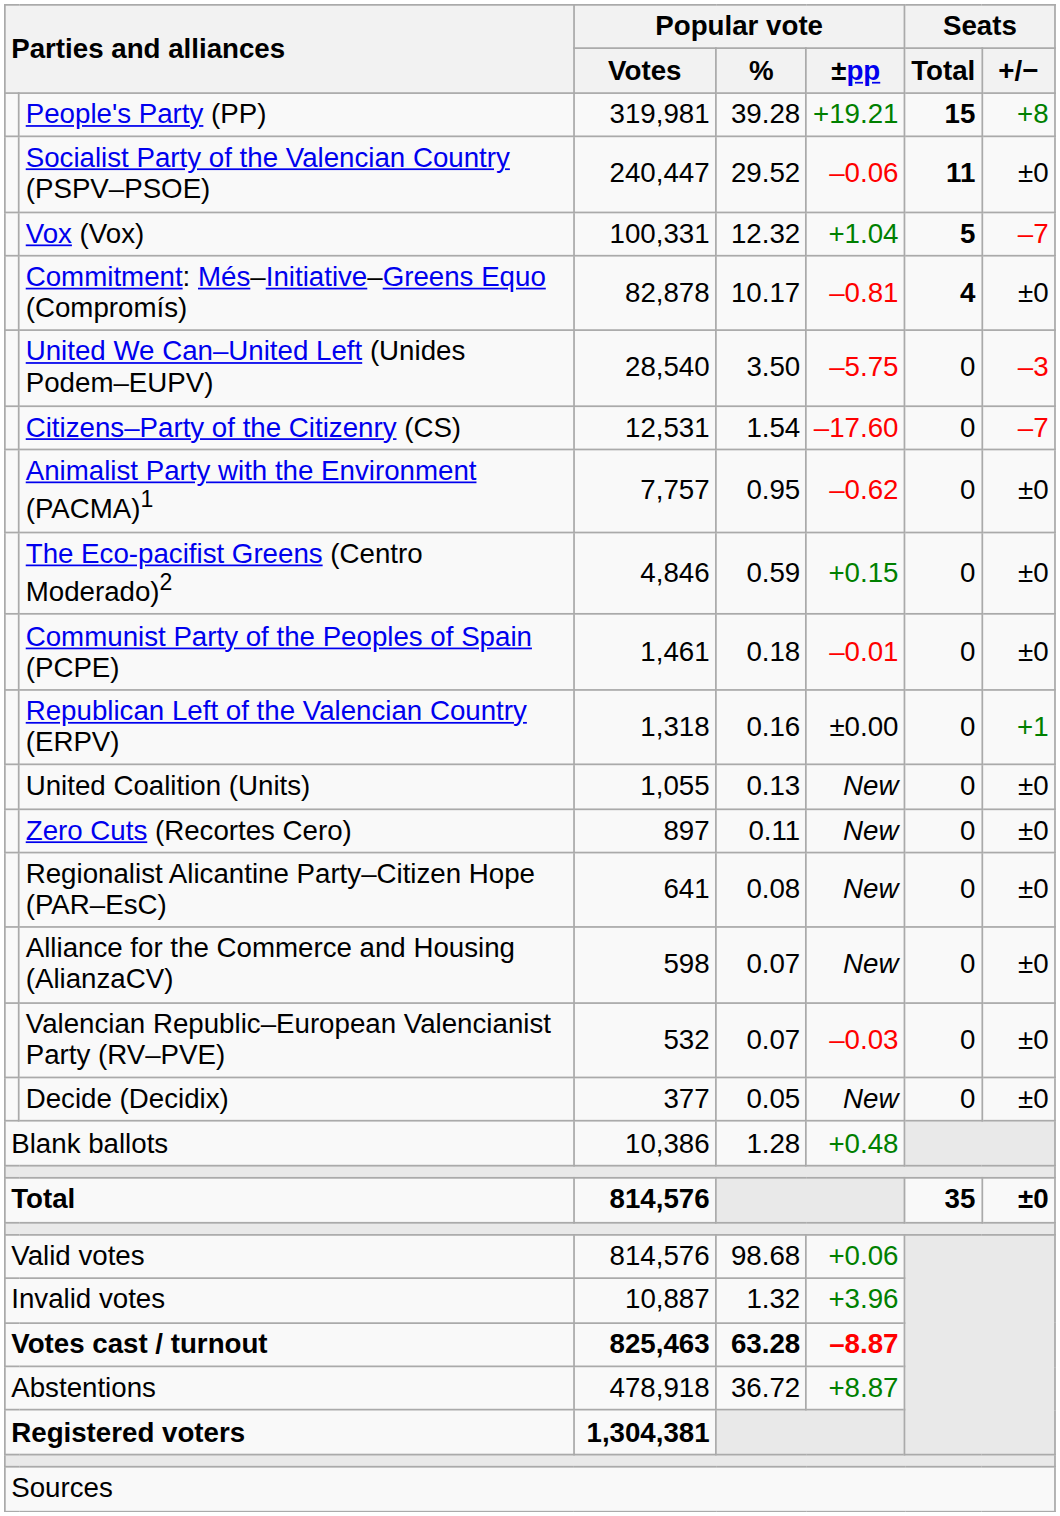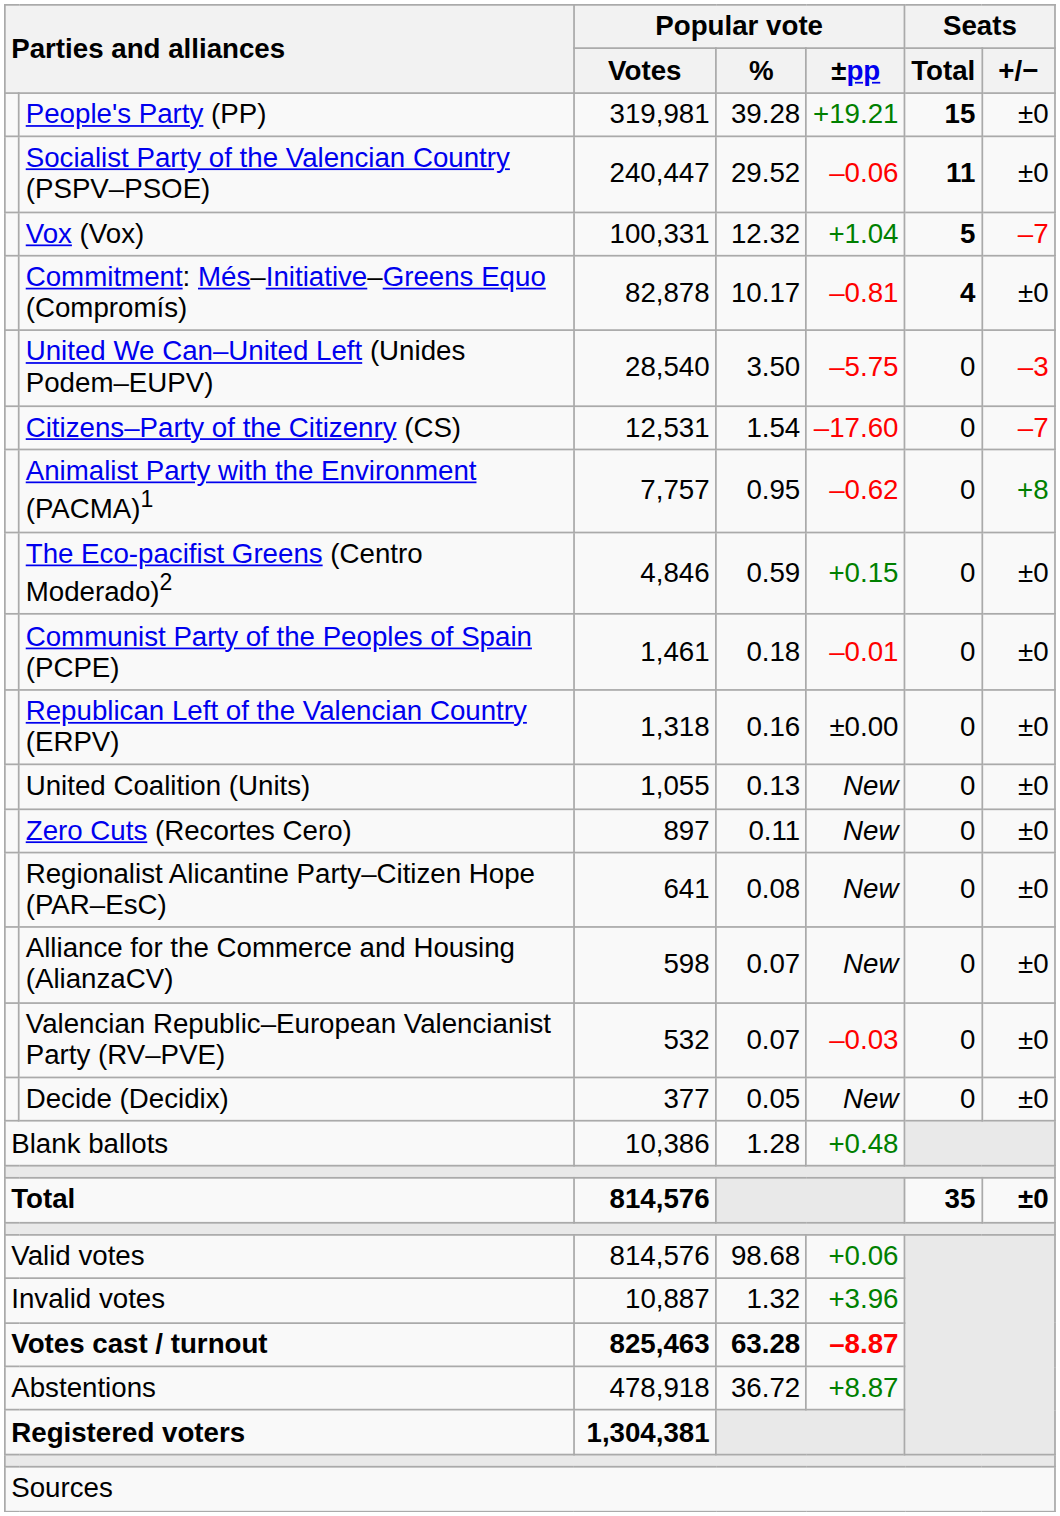(1033, 114) +8 -> (1033, 114) ±0
(1033, 490) ±0 -> (1033, 490) +8
(1033, 726) +1 -> (1033, 726) ±0
